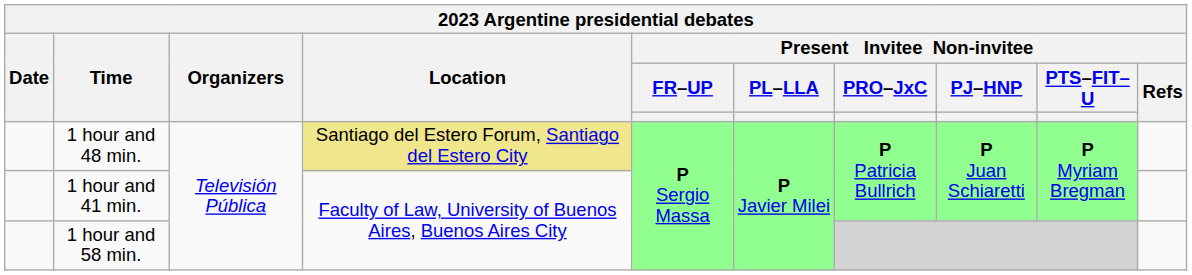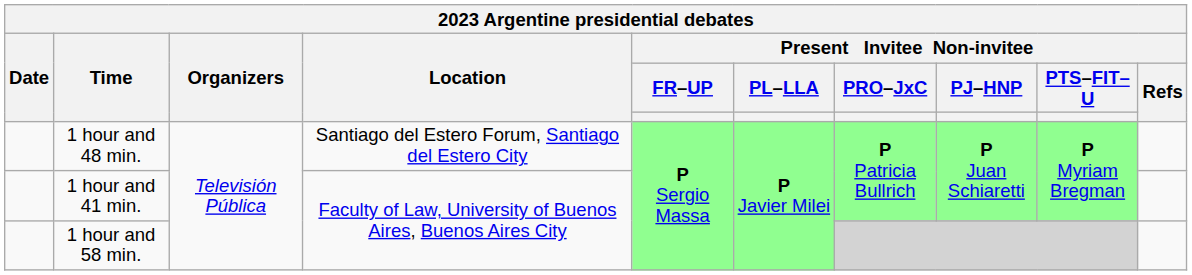(467, 146) khaki background -> (467, 146) no background
